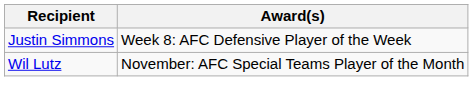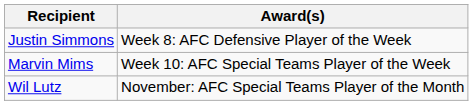+ row: (51, 64)
